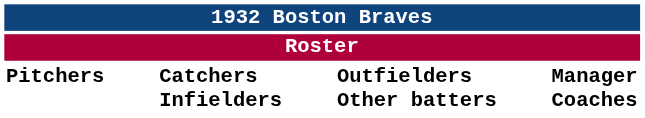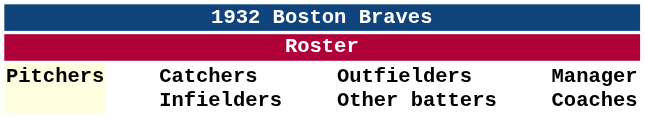(55, 77) no background -> (55, 77) lightyellow background
